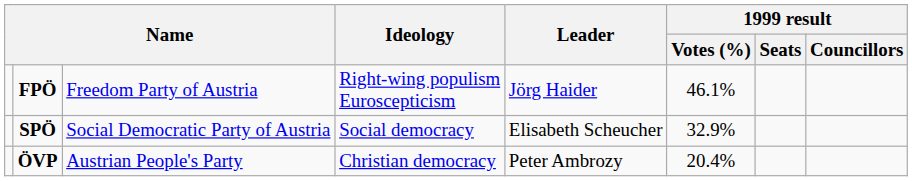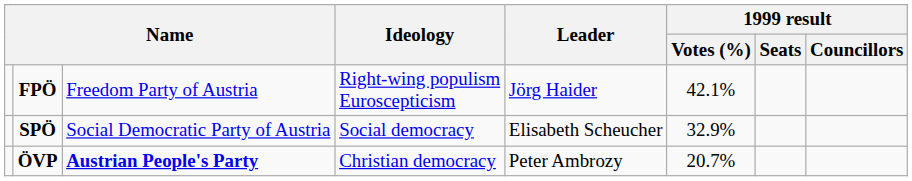(711, 89) 46.1% -> (711, 89) 42.1%
(154, 160) normal -> (162, 160) bold
(711, 160) 20.4% -> (711, 160) 20.7%
